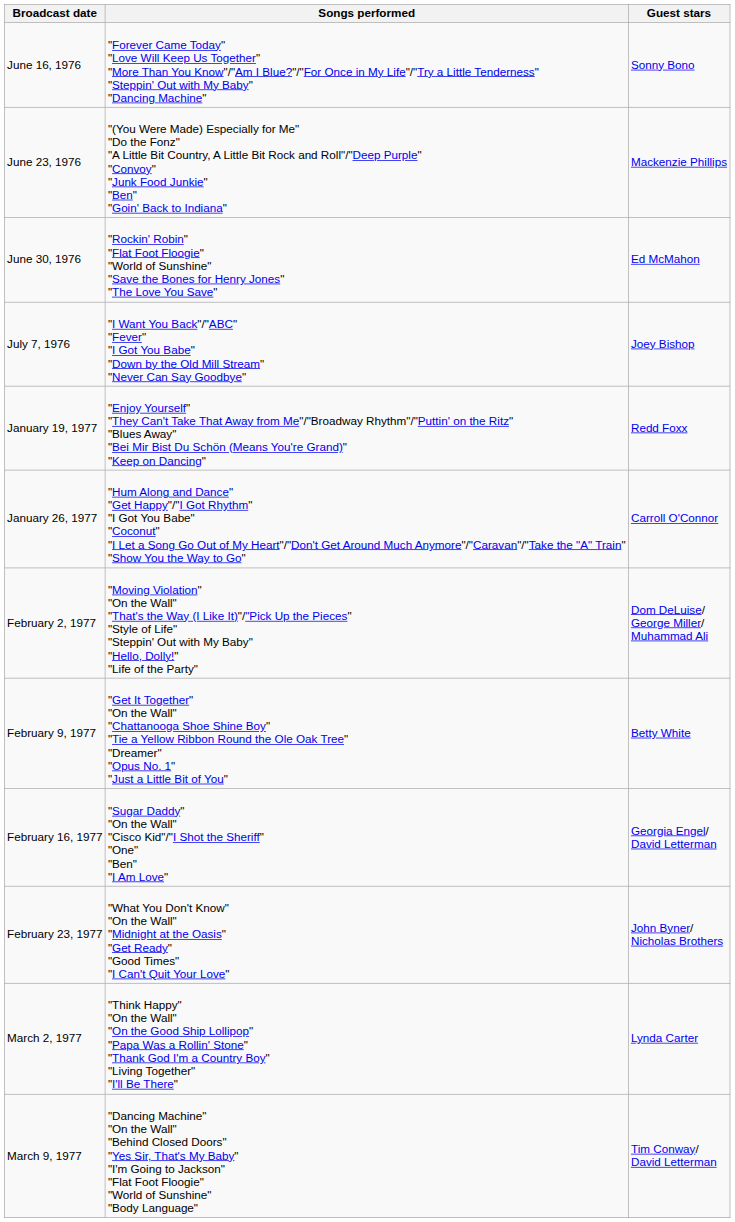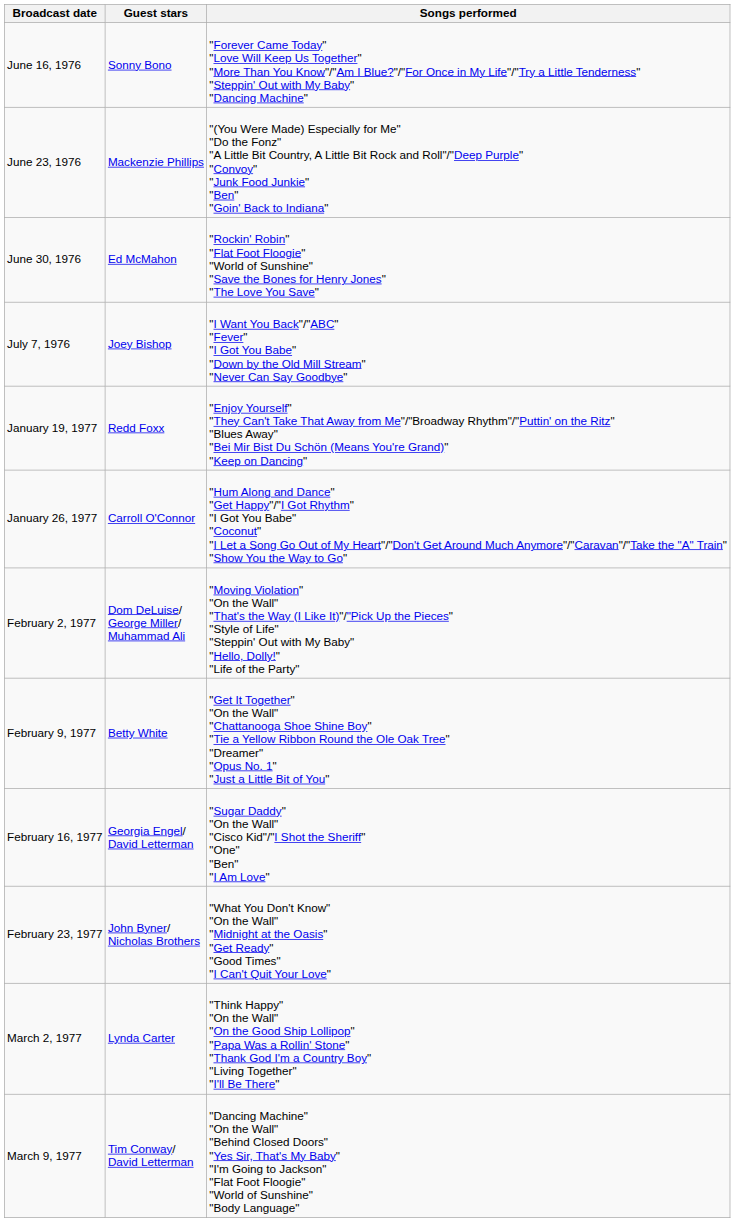columns swapped: (679, 13) <-> (367, 13)
